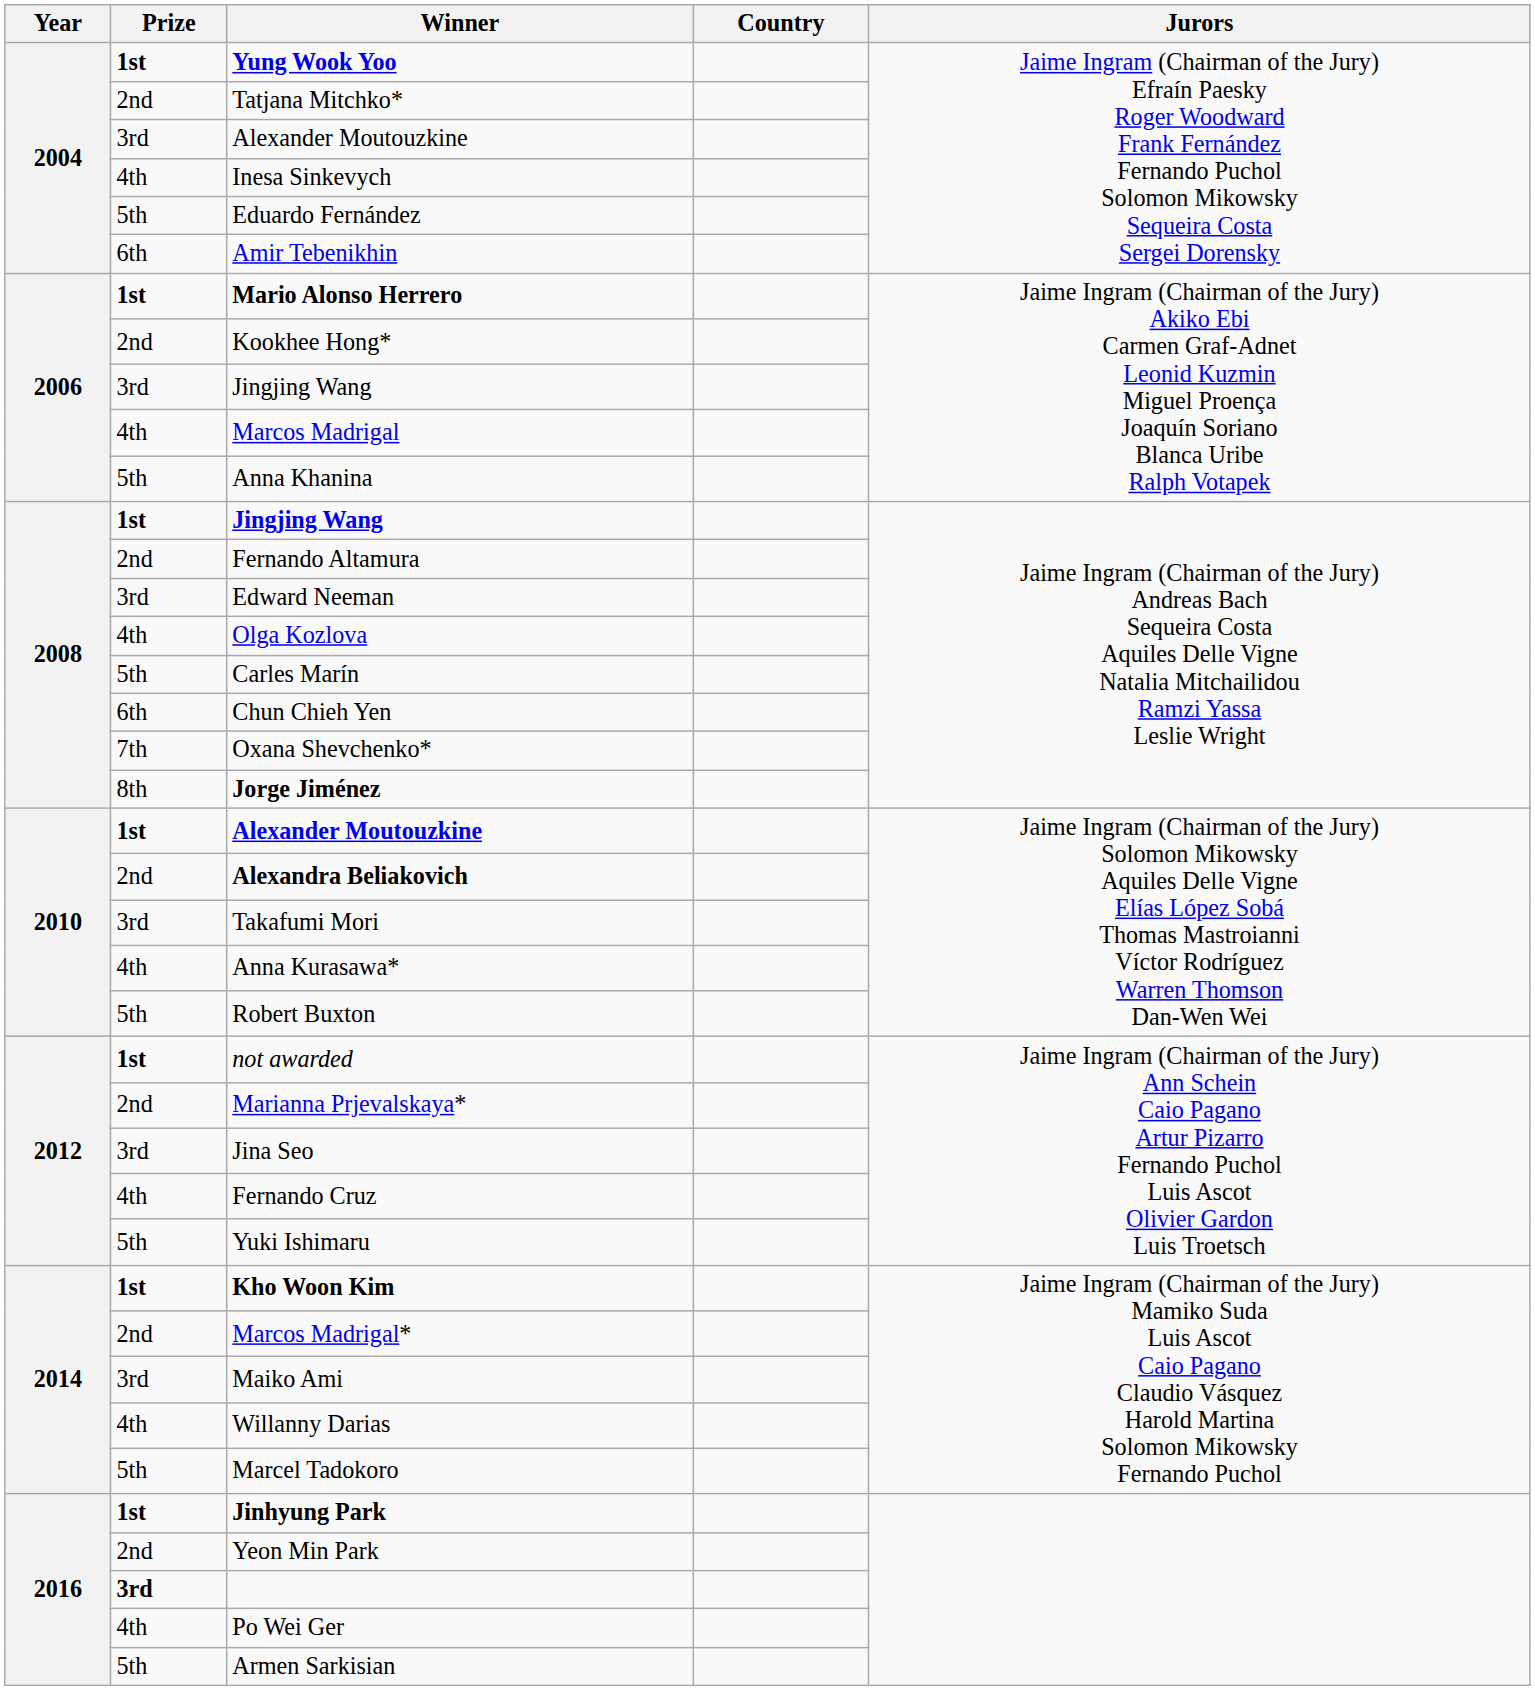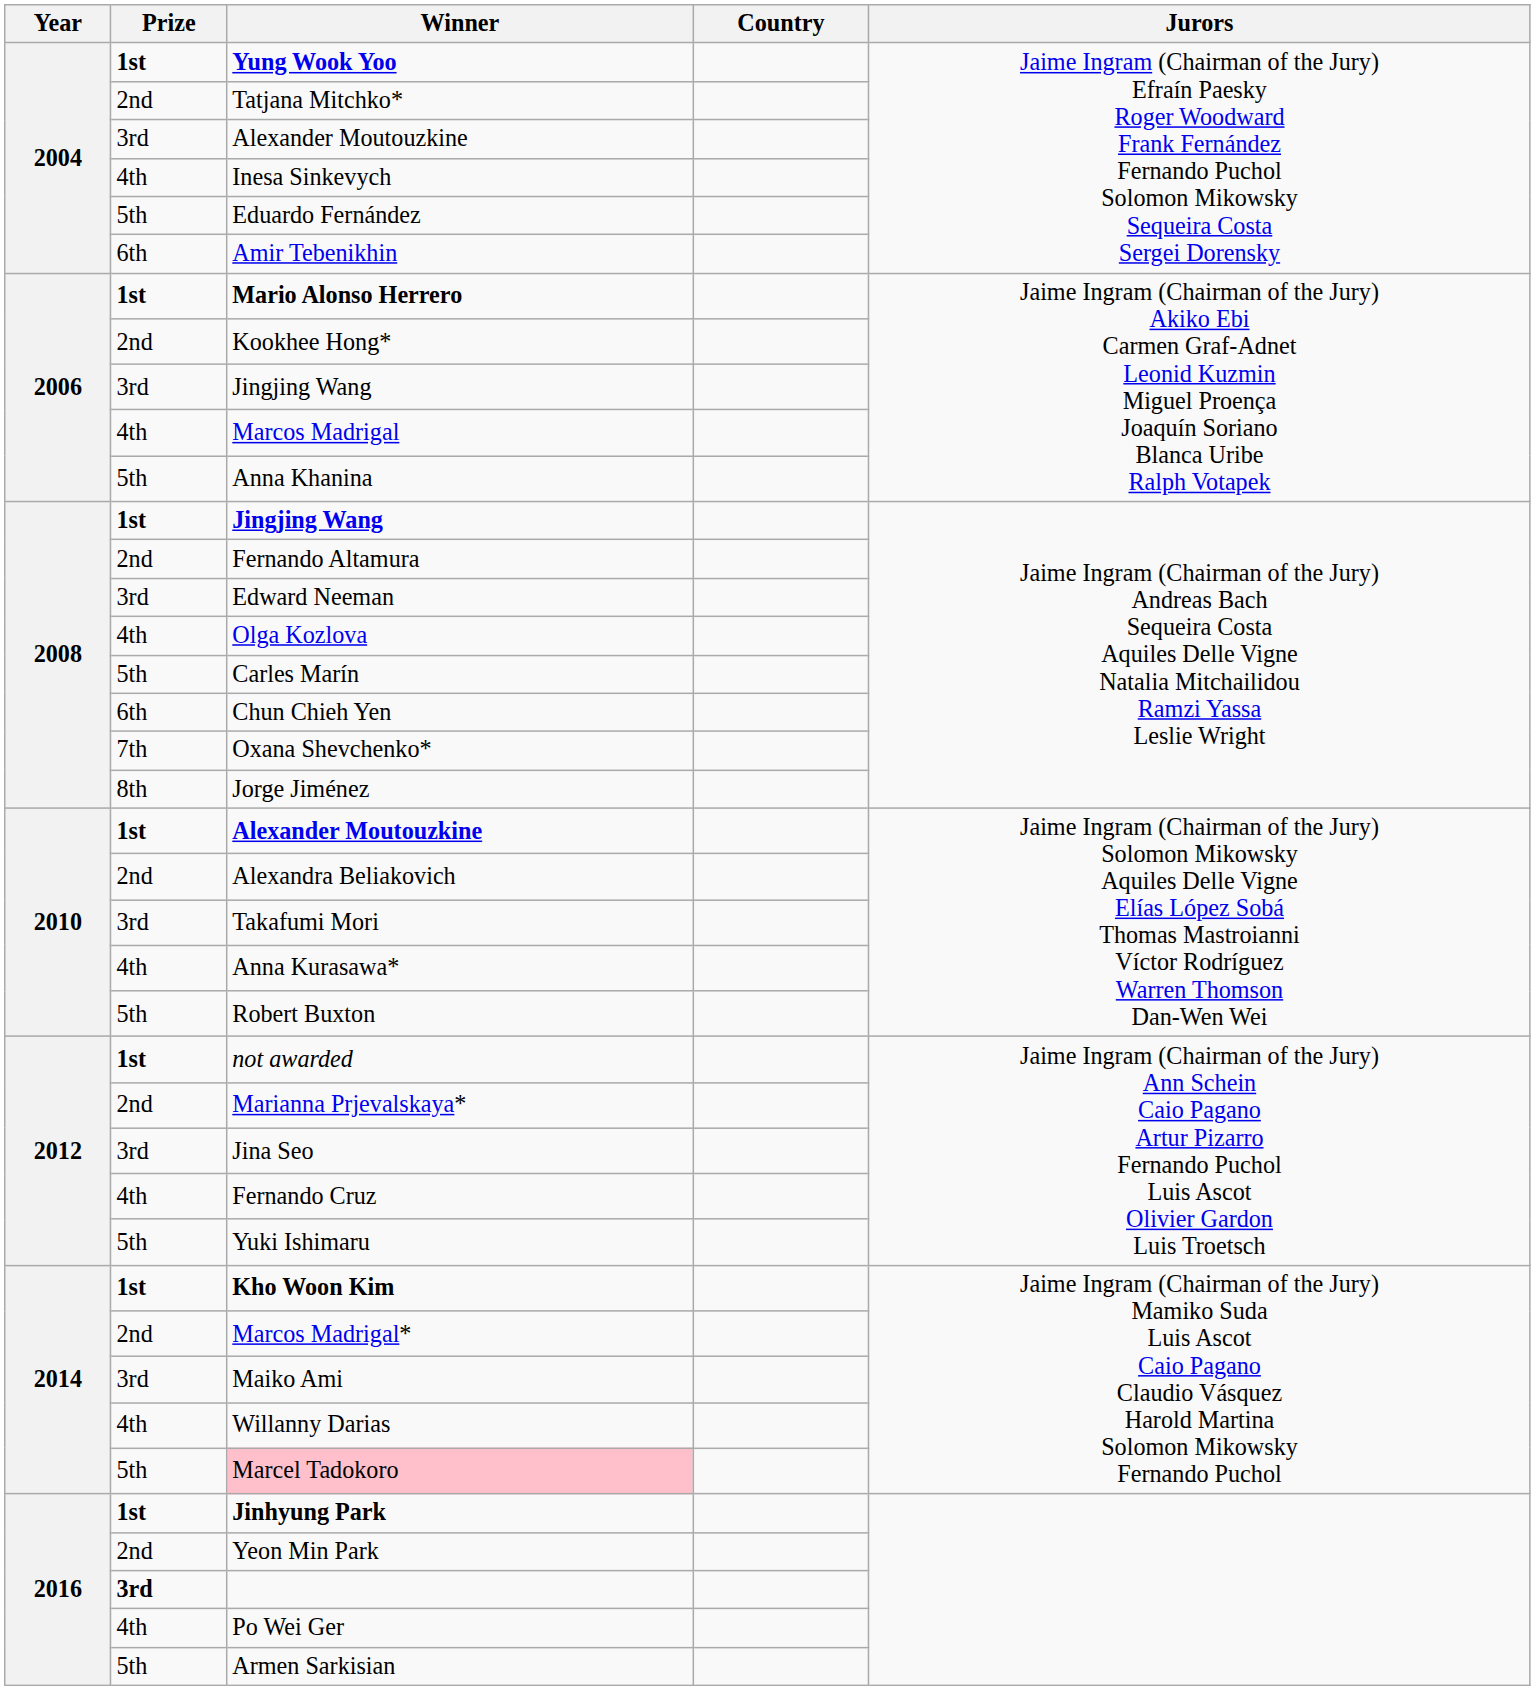(306, 788) bold -> (301, 788) normal
(350, 876) bold -> (344, 876) normal
(315, 1470) no background -> (315, 1470) pink background
